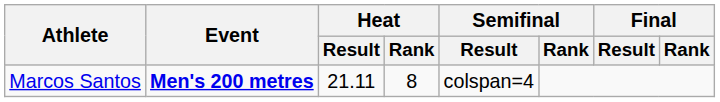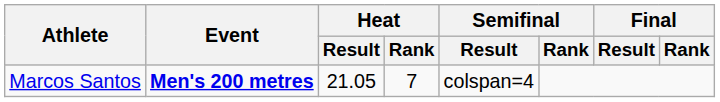(351, 81) 21.11 -> (351, 81) 21.05
(412, 81) 8 -> (412, 81) 7
